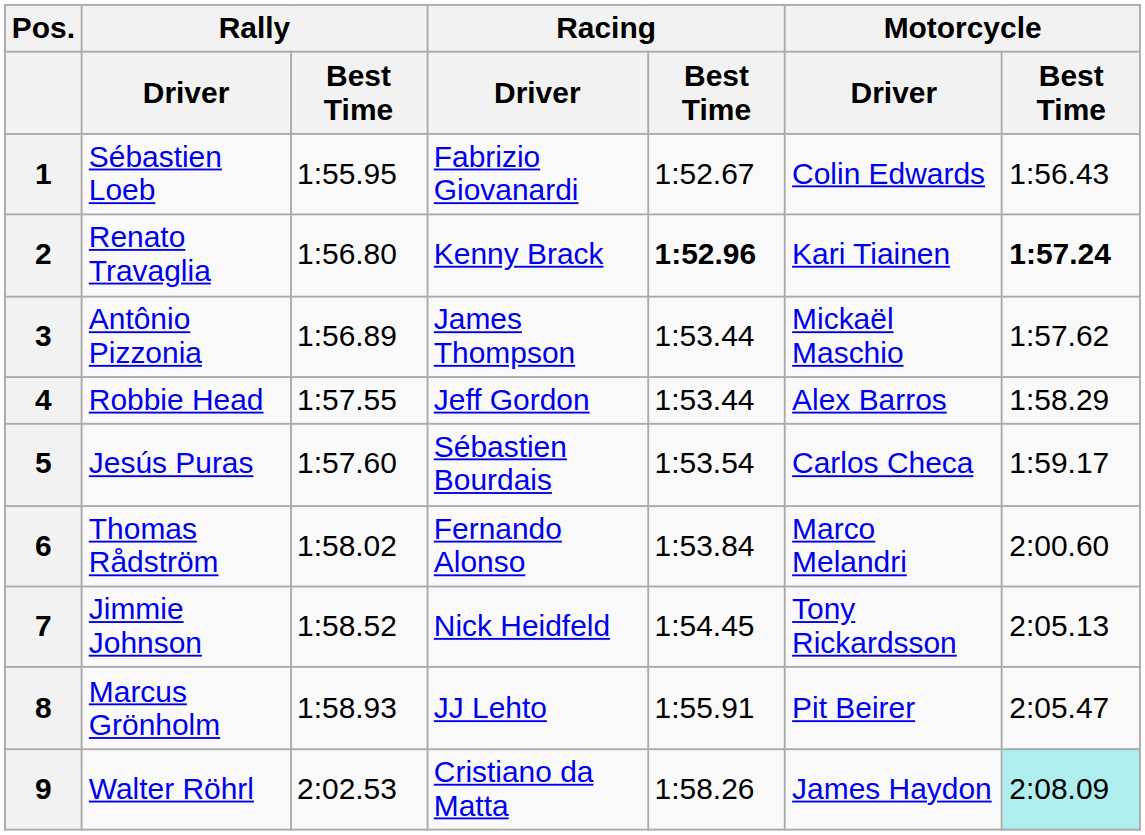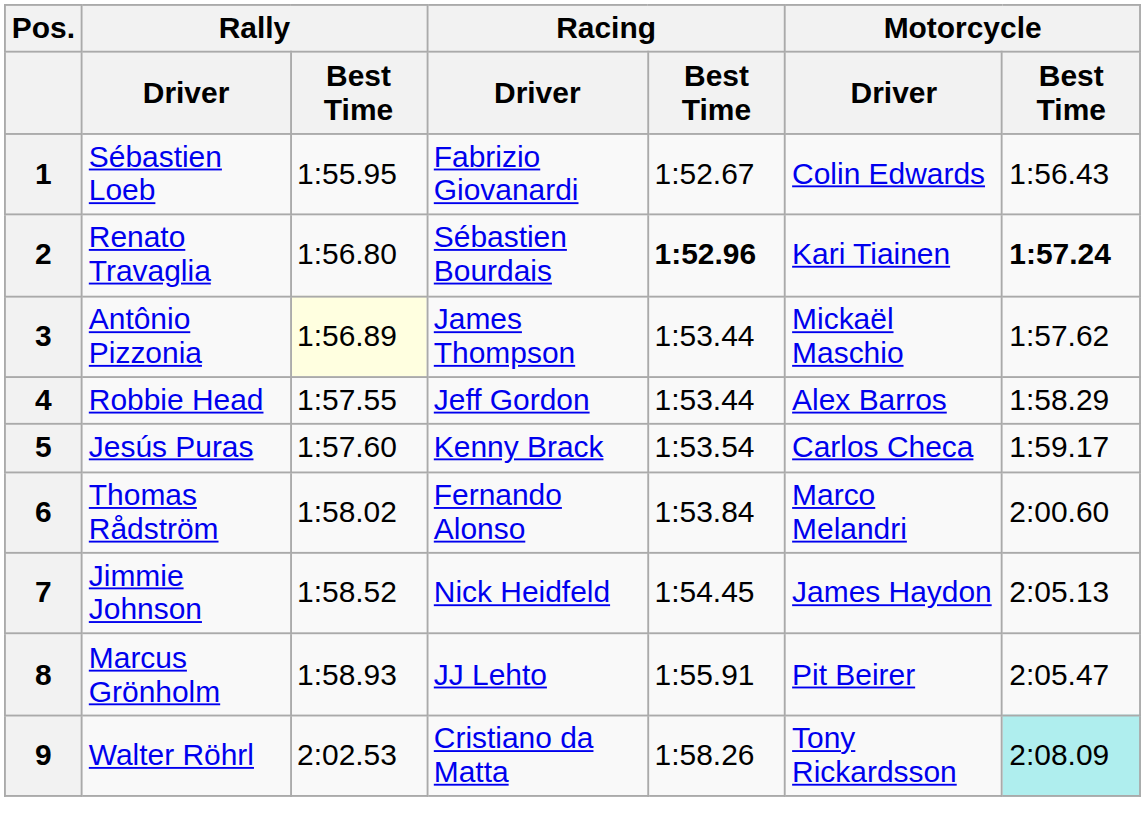(519, 254) Kenny Brack -> (500, 254) Sébastien Bourdais
(347, 335) no background -> (347, 335) lightyellow background
(500, 464) Sébastien Bourdais -> (519, 447) Kenny Brack
(874, 626) Tony Rickardsson -> (892, 592) James Haydon
(892, 788) James Haydon -> (874, 755) Tony Rickardsson
